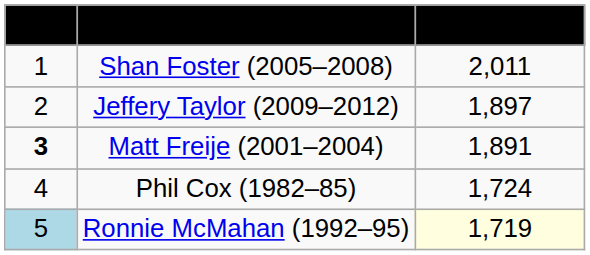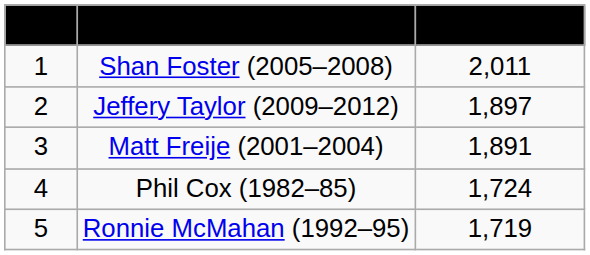(41, 147) bold -> (41, 147) normal
(41, 229) lightblue background -> (41, 229) no background
(500, 229) lightyellow background -> (500, 229) no background
